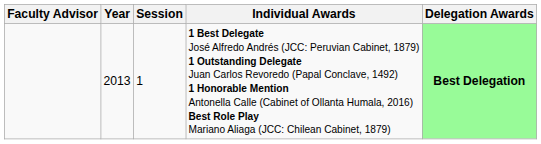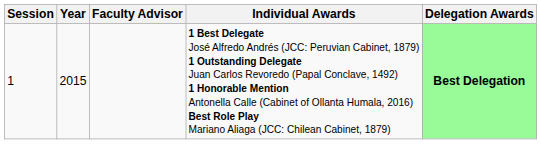columns swapped: (160, 14) <-> (53, 14)
(117, 81) 2013 -> (73, 81) 2015
